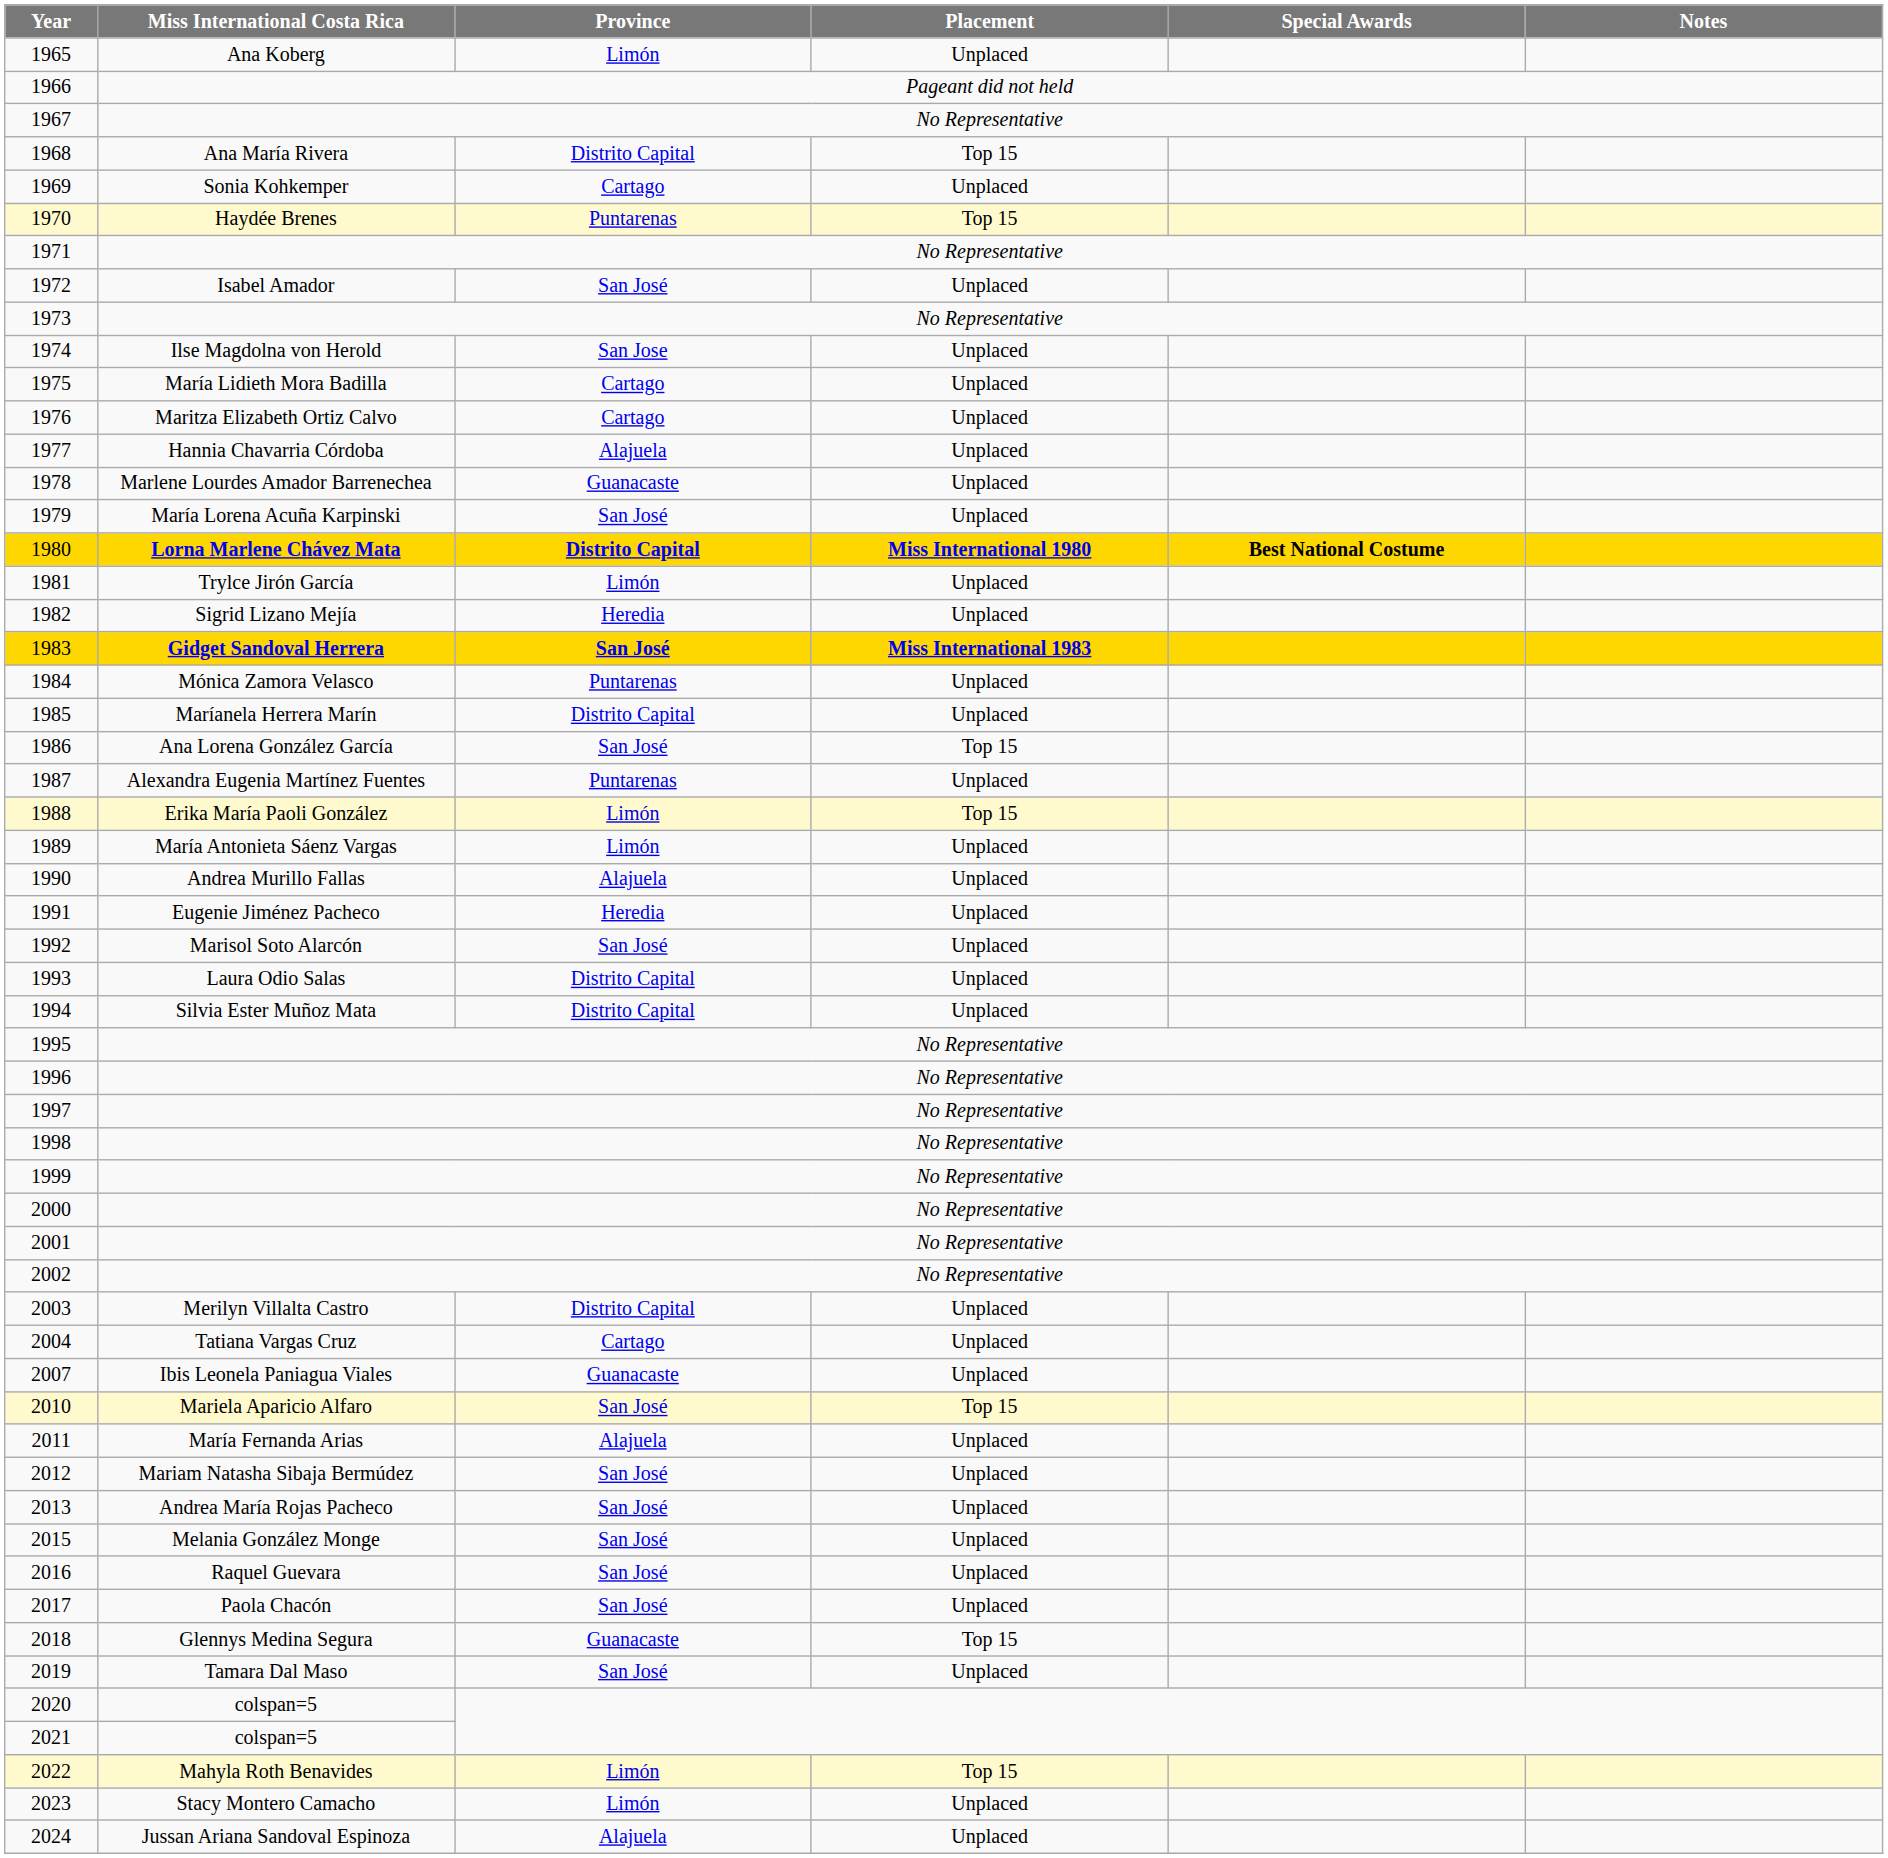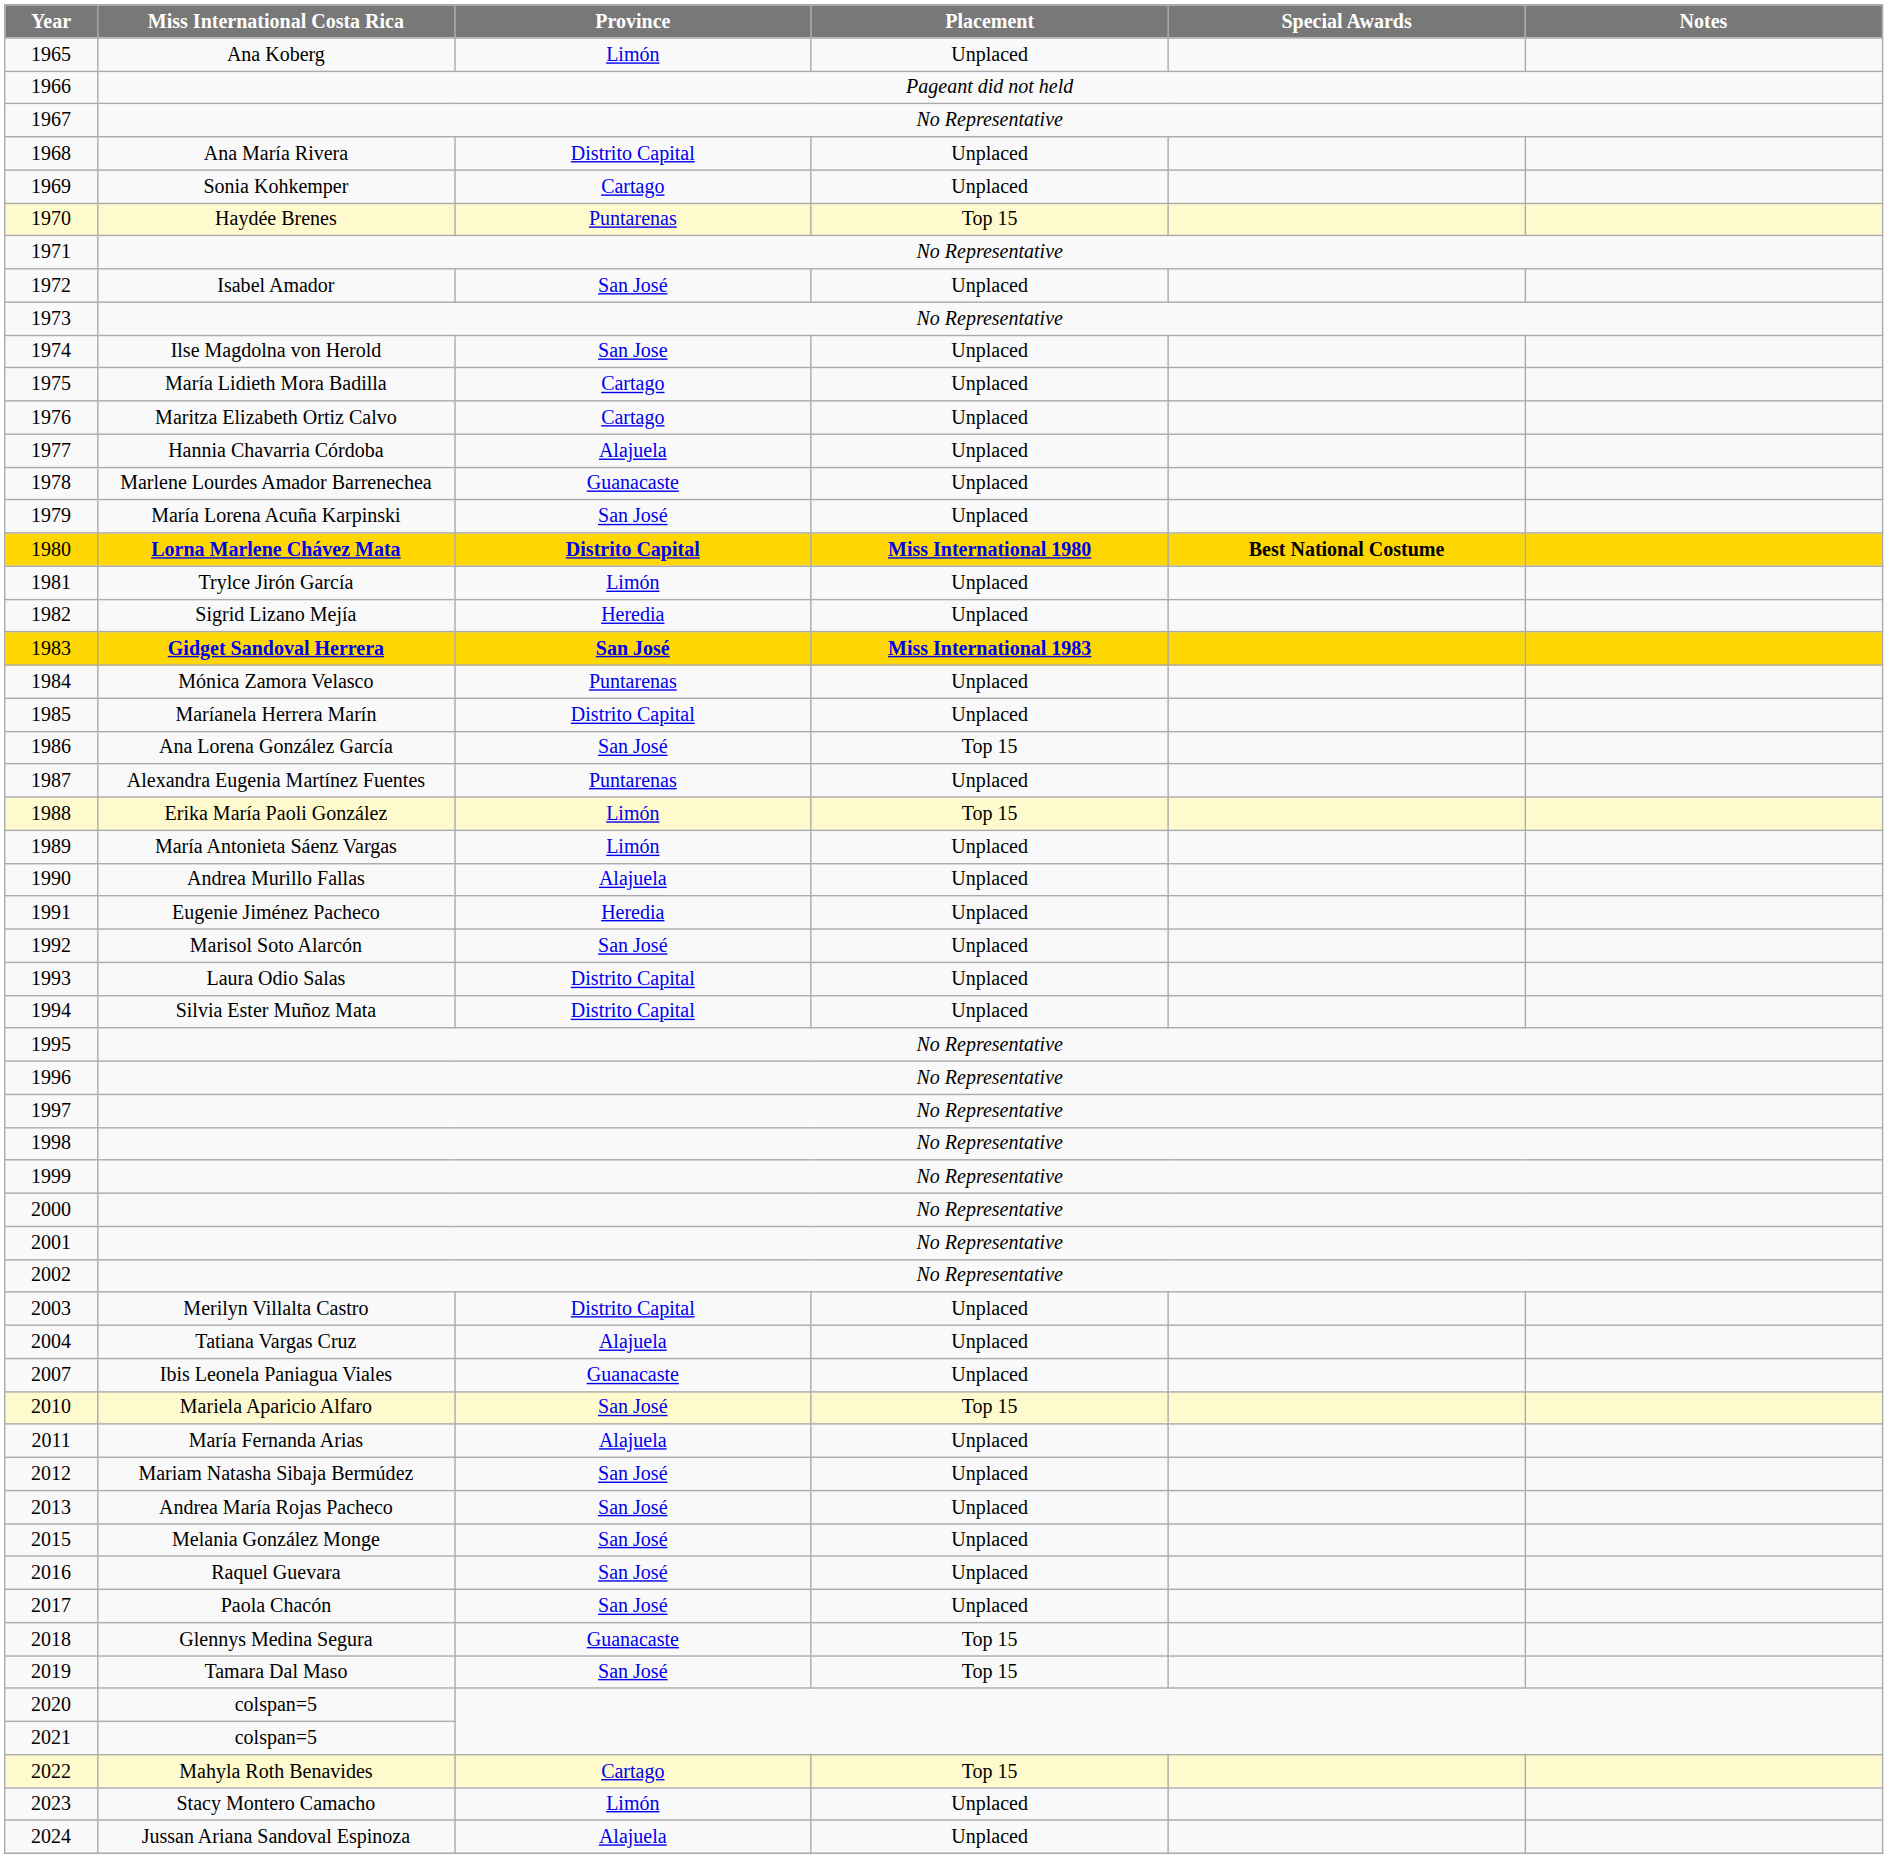(990, 153) Top 15 -> (990, 153) Unplaced
(633, 1341) Cartago -> (633, 1341) Alajuela
(990, 1672) Unplaced -> (990, 1672) Top 15
(633, 1771) Limón -> (633, 1771) Cartago
